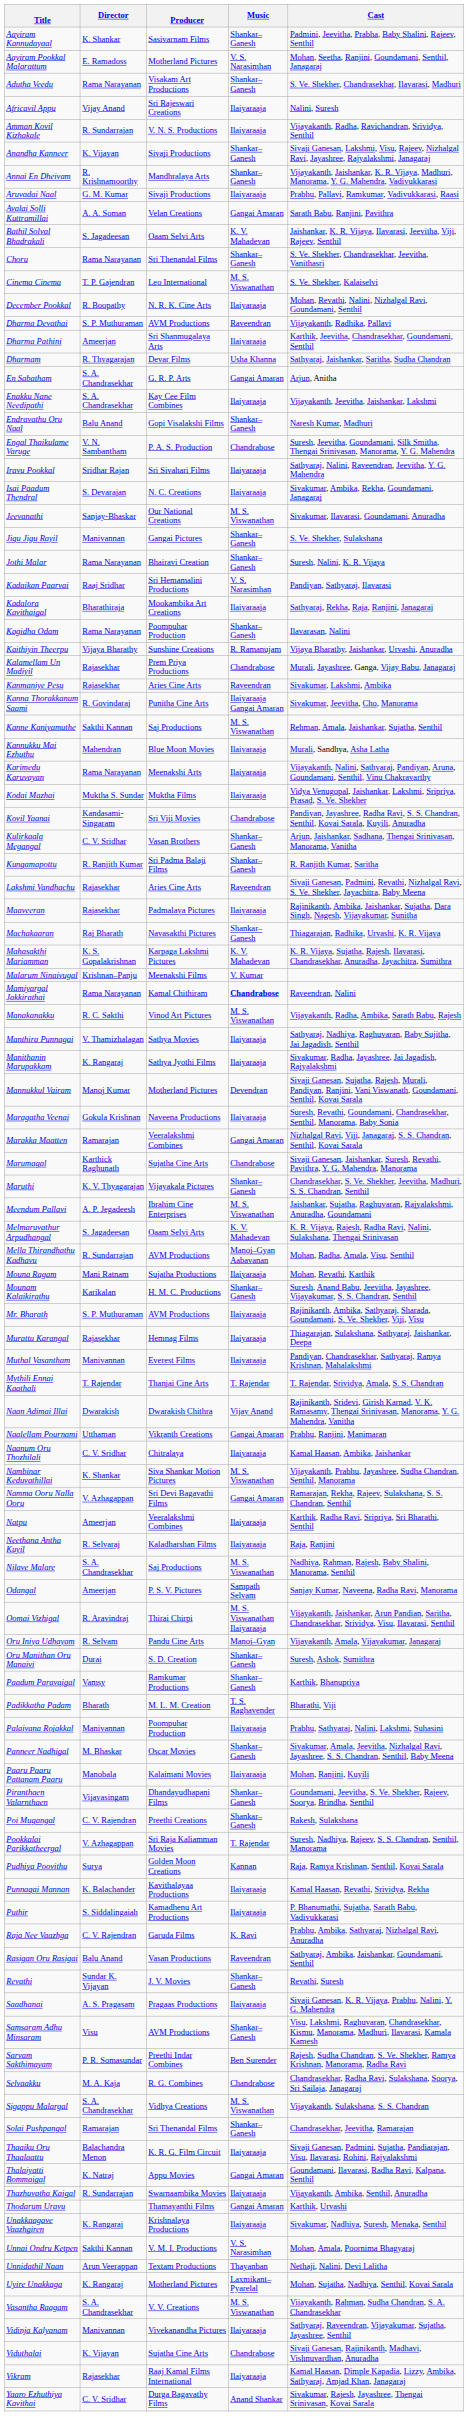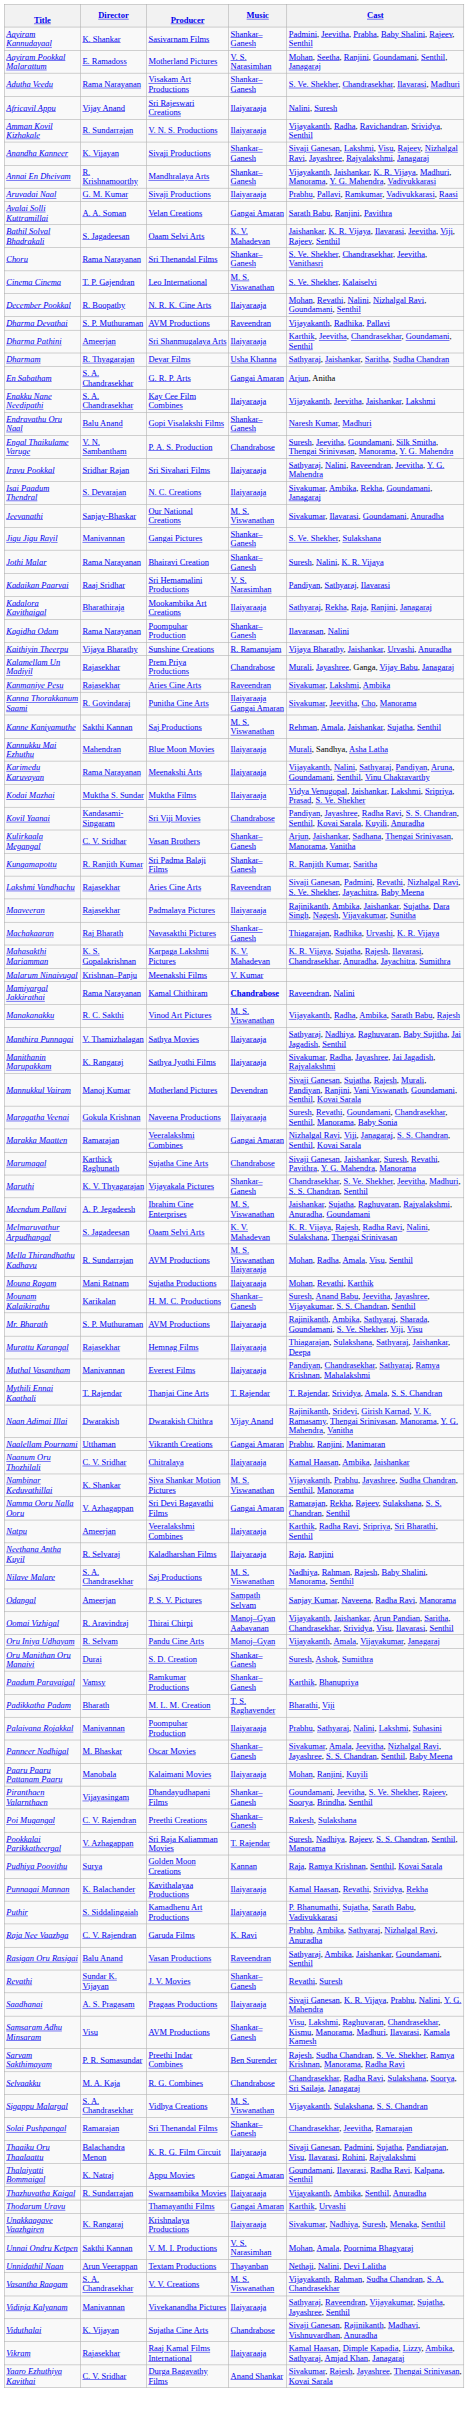(253, 1255) Manoj–Gyan Aabavanan -> (252, 1260) M. S. Viswanathan Ilaiyaraaja
(252, 1618) M. S. Viswanathan Ilaiyaraaja -> (253, 1623) Manoj–Gyan Aabavanan
- row: (34, 2284)
